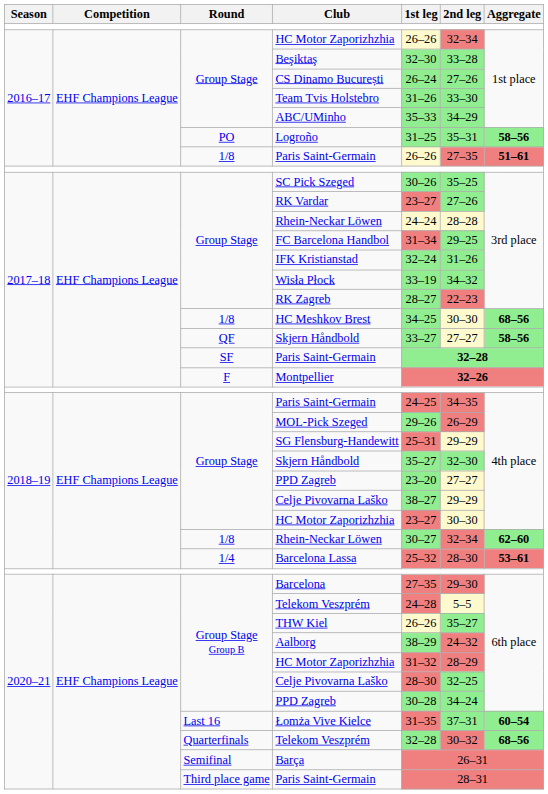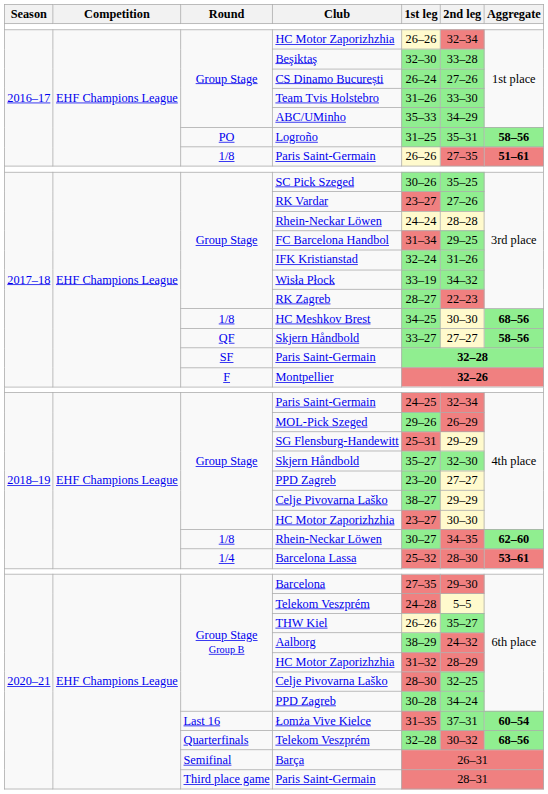(462, 402) 34–35 -> (462, 402) 32–34
(462, 539) 32–34 -> (462, 539) 34–35
